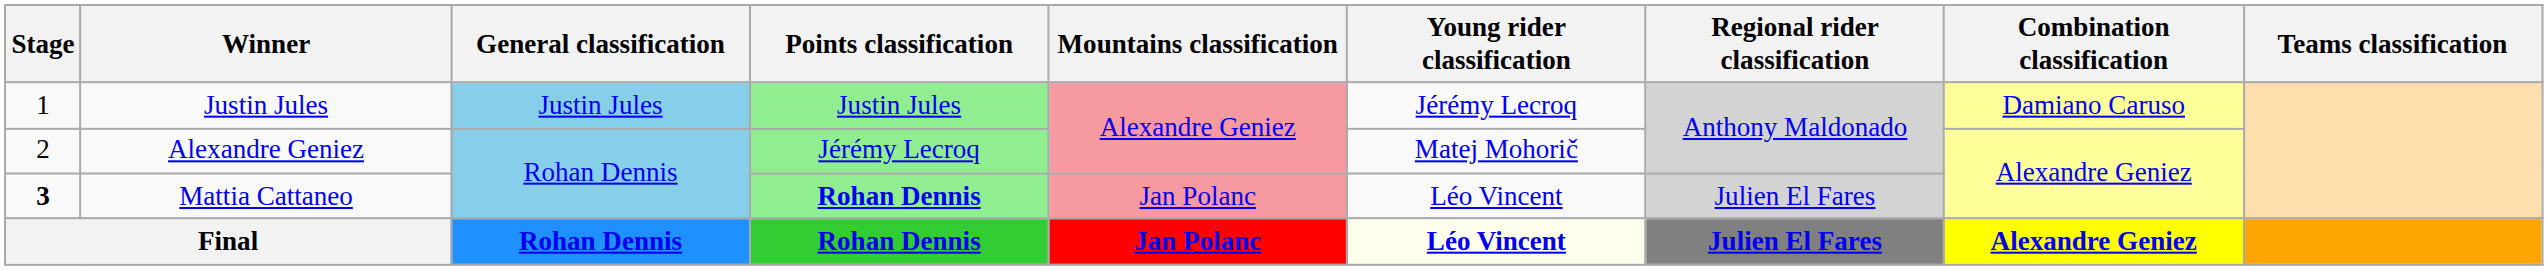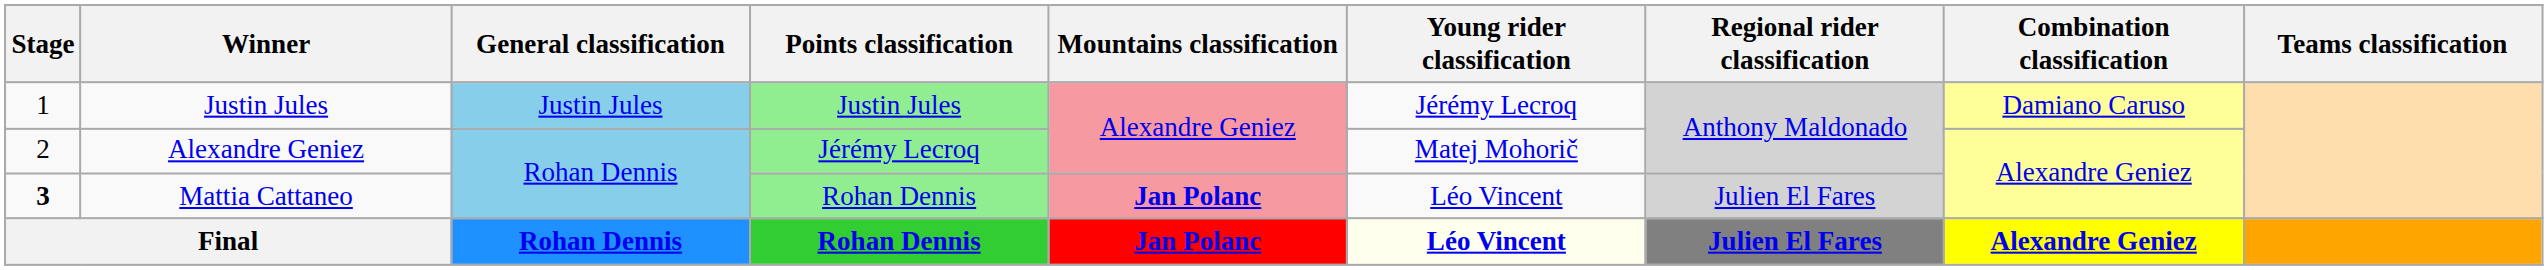(899, 195) bold -> (899, 195) normal
(1198, 195) normal -> (1198, 195) bold
